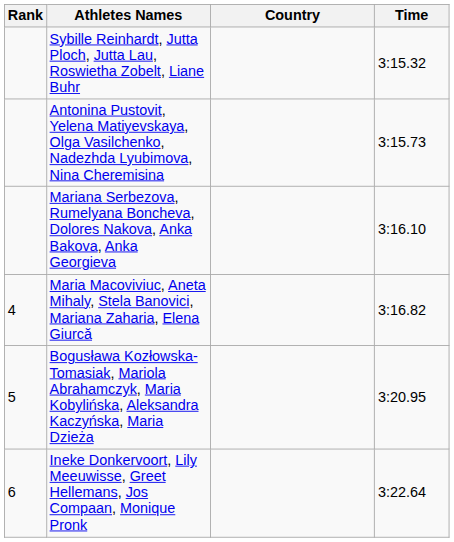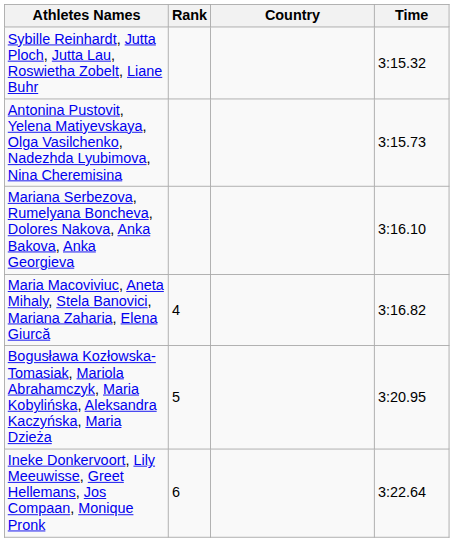columns swapped: (25, 15) <-> (128, 15)
